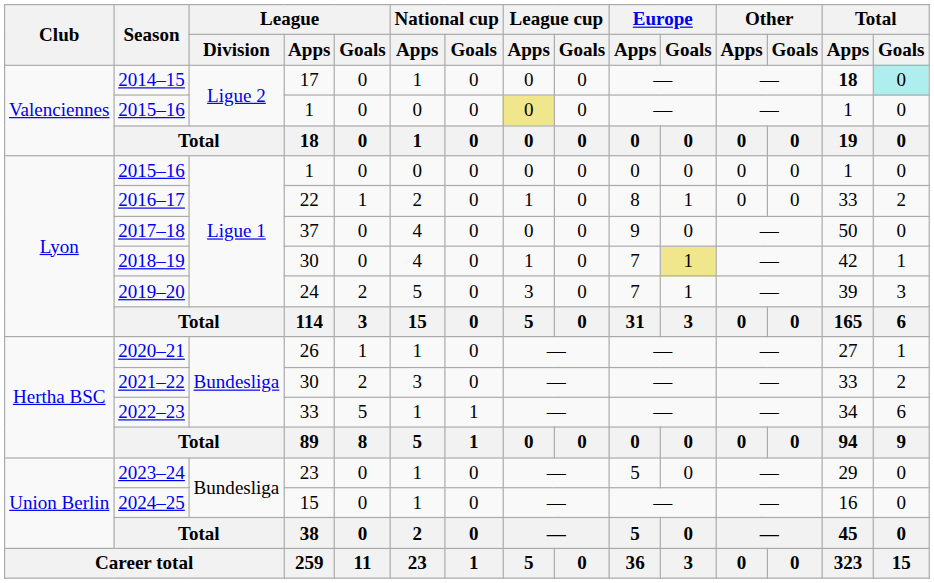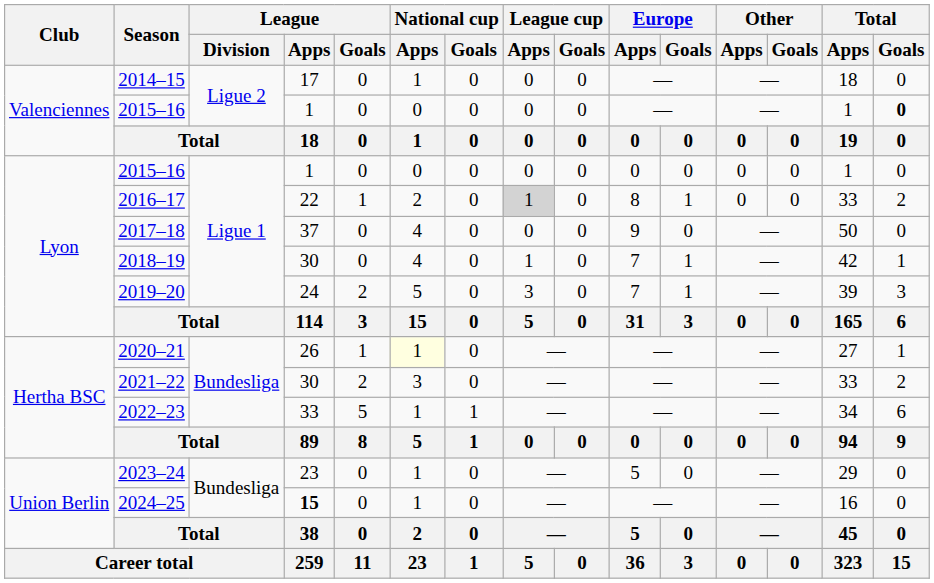(848, 79) bold -> (848, 79) normal
(901, 79) paleturquoise background -> (901, 79) no background
(529, 110) khaki background -> (529, 110) no background
(901, 110) normal -> (901, 110) bold
(529, 200) no background -> (529, 200) lightgrey background
(688, 261) khaki background -> (688, 261) no background
(417, 351) no background -> (417, 351) lightyellow background
(309, 502) normal -> (309, 502) bold
